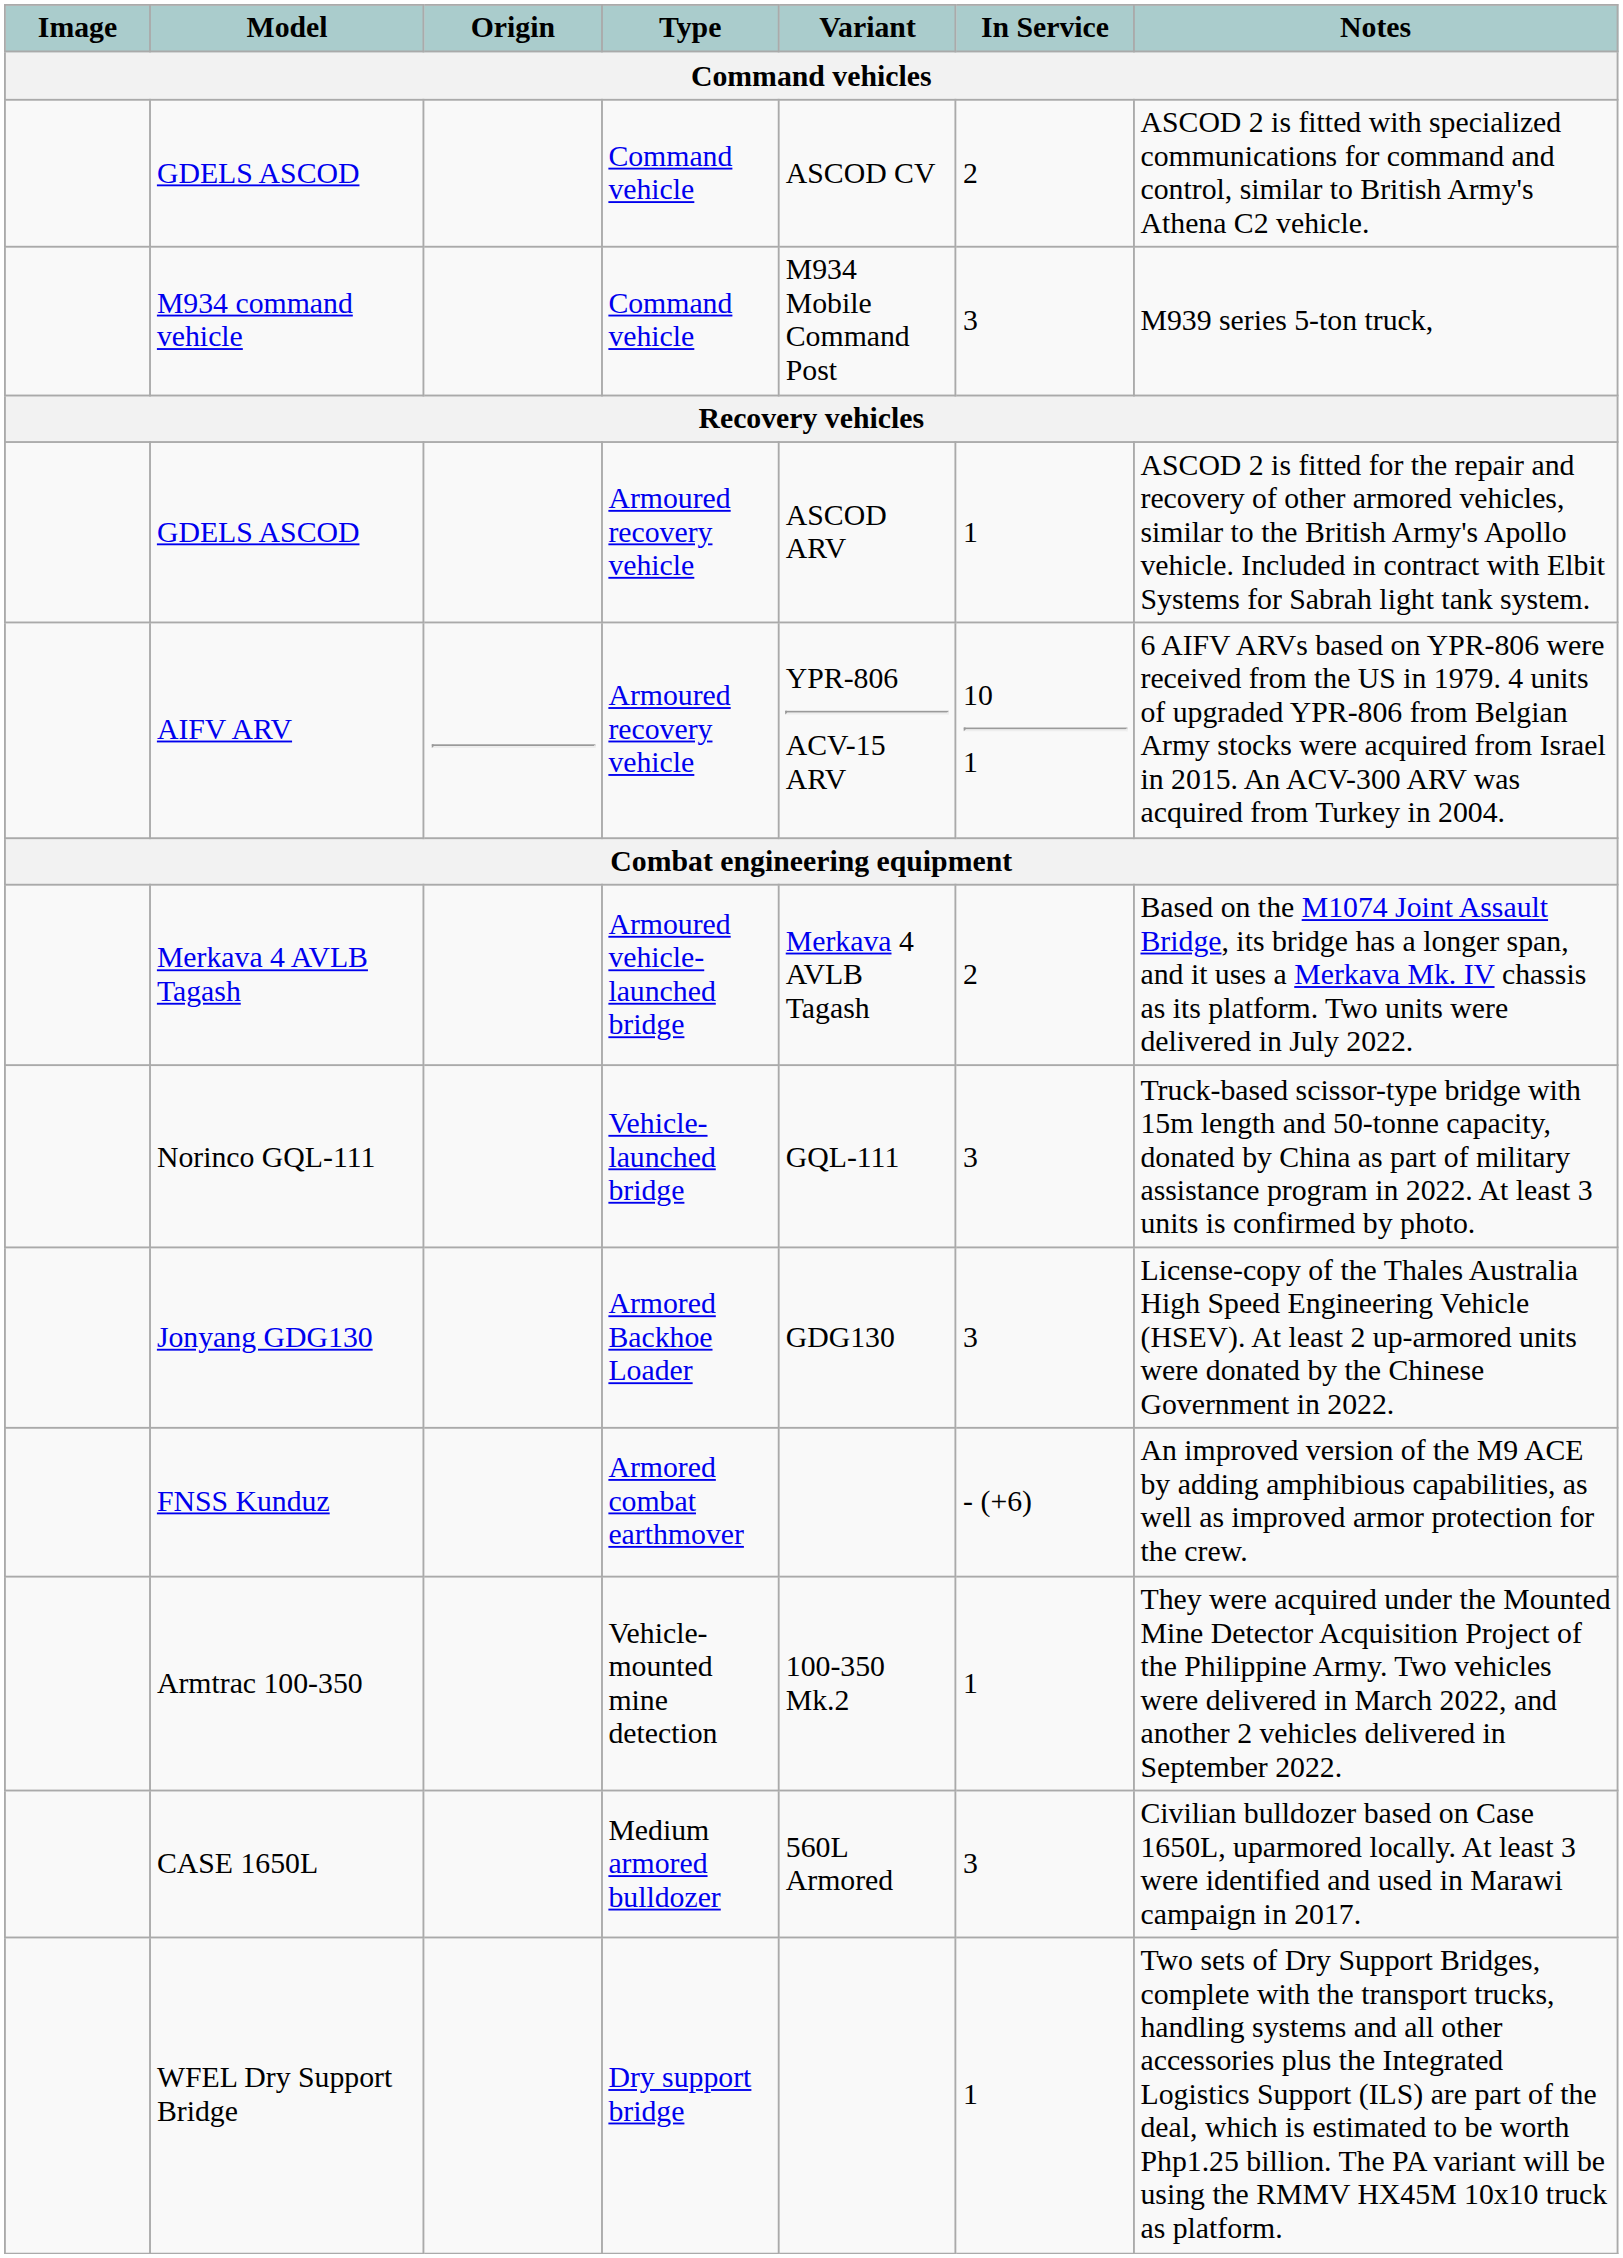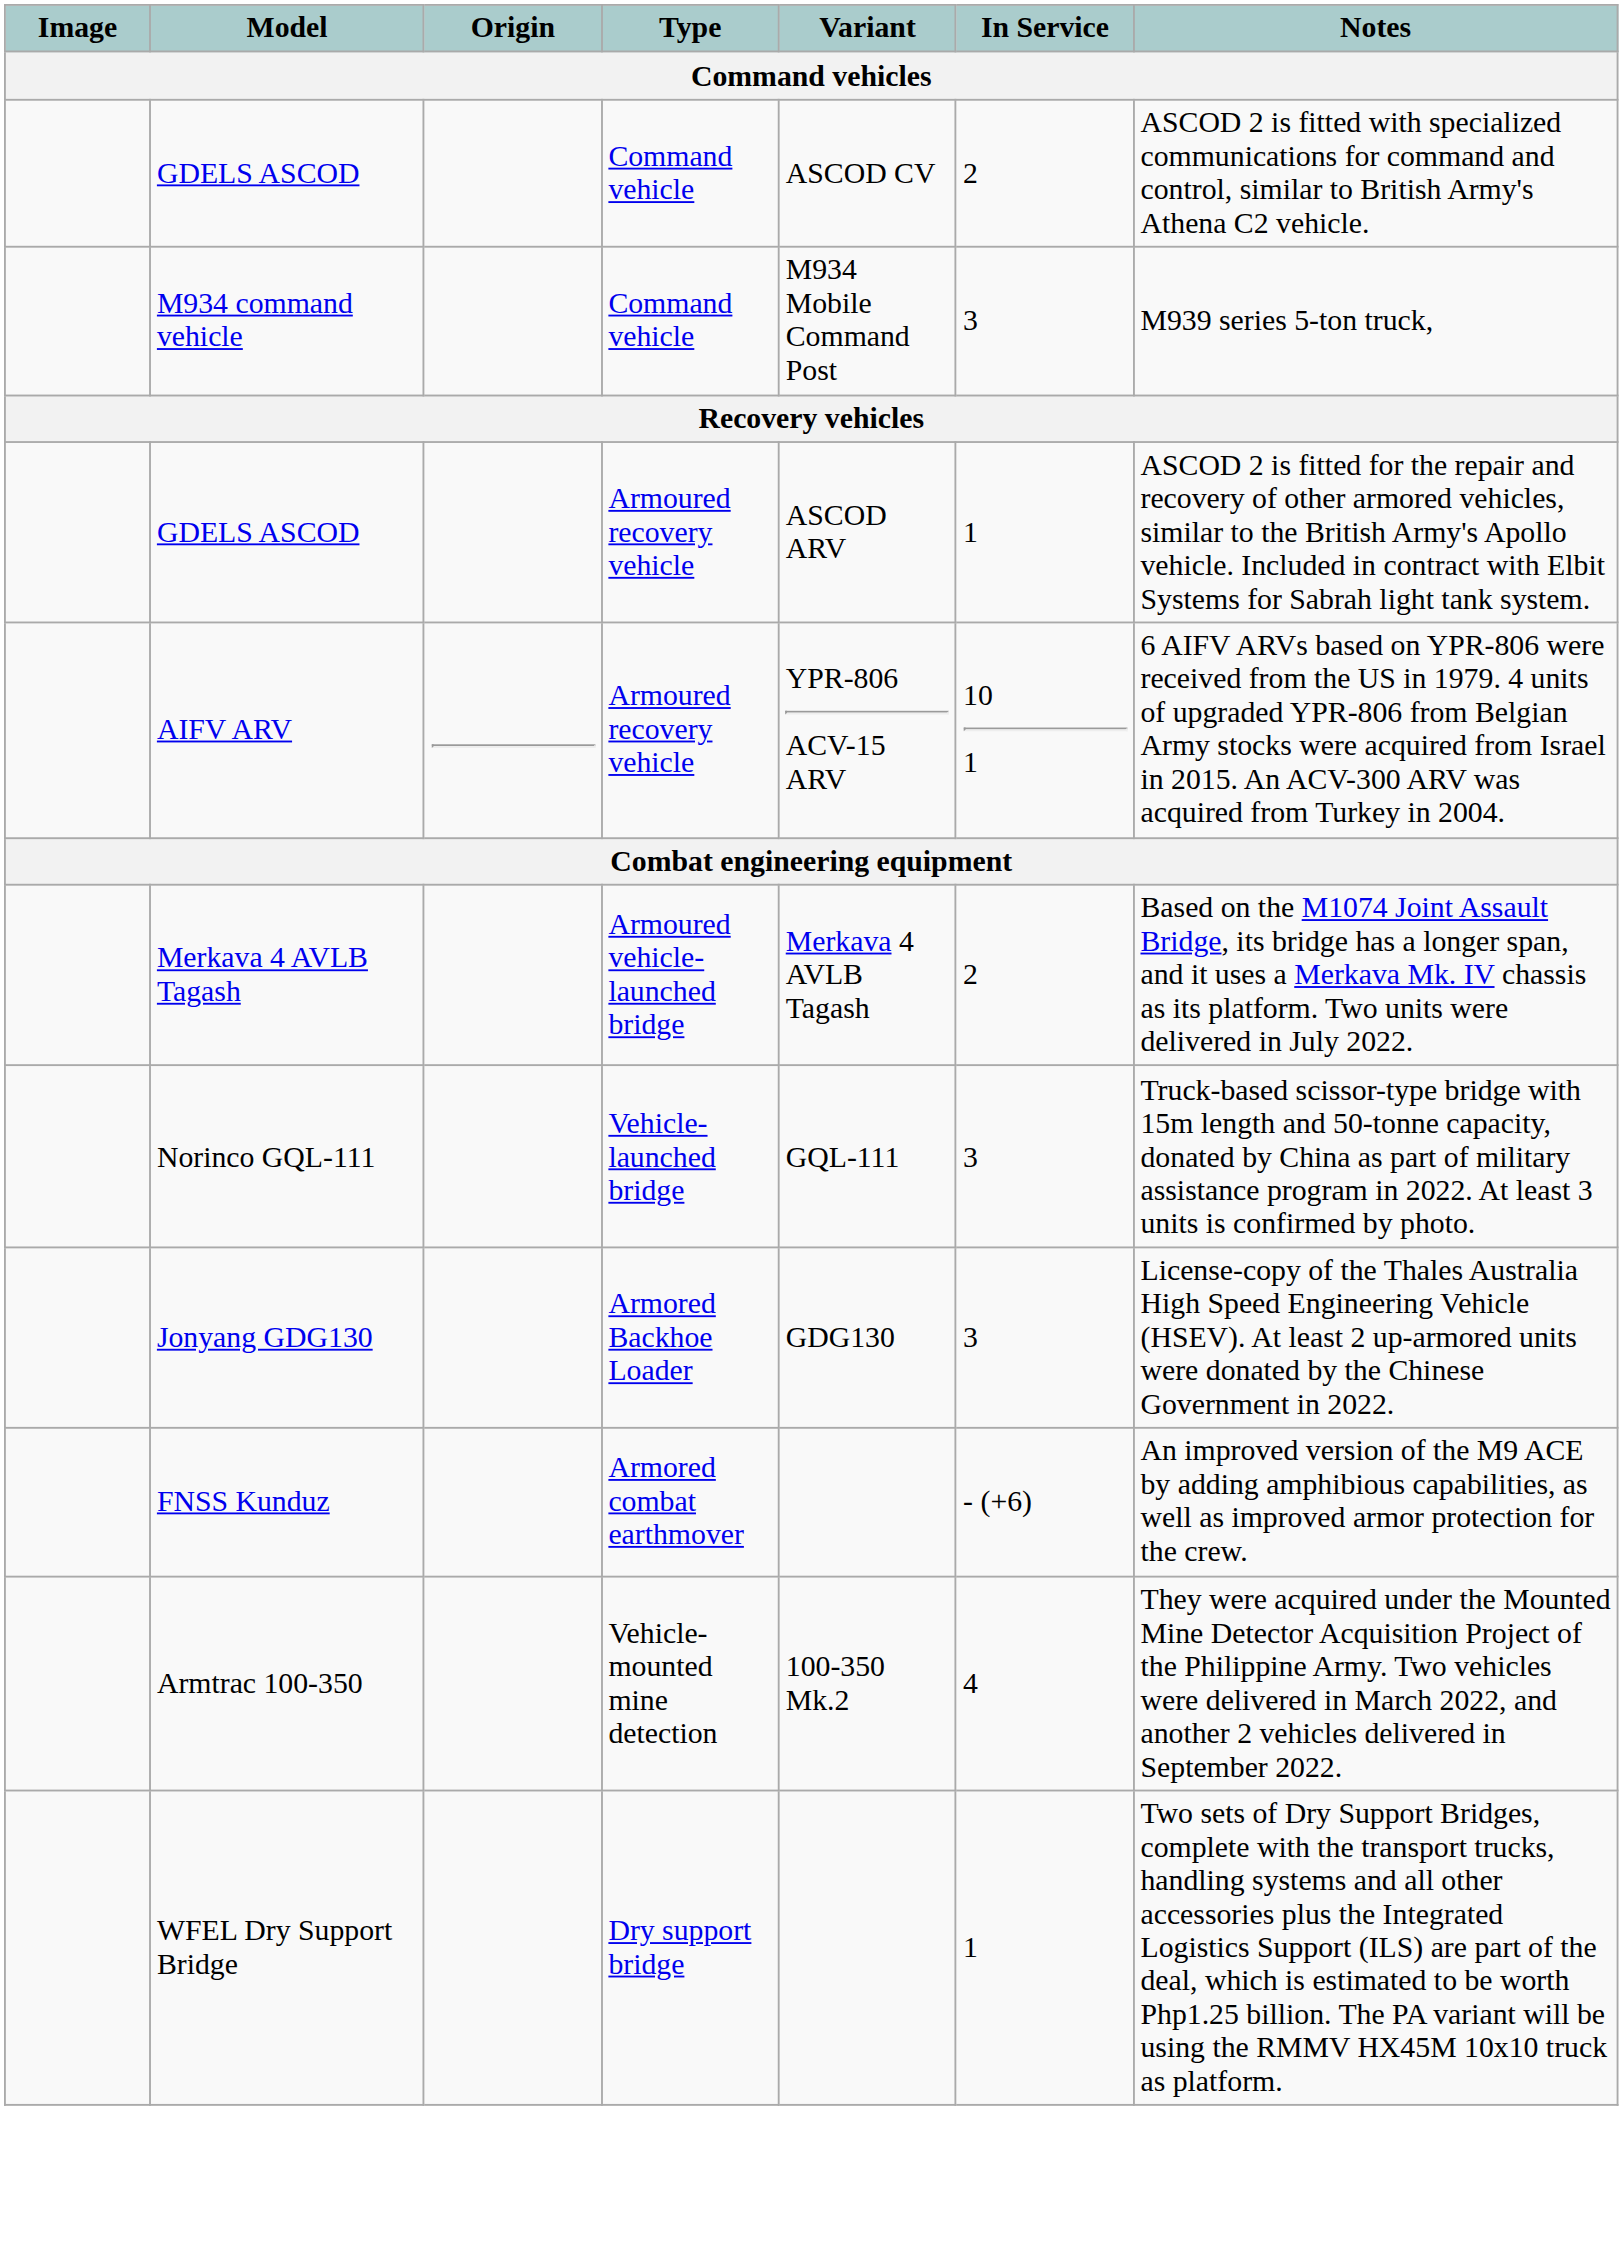(971, 1682) 1 -> (971, 1682) 4
- row: (238, 1863)
